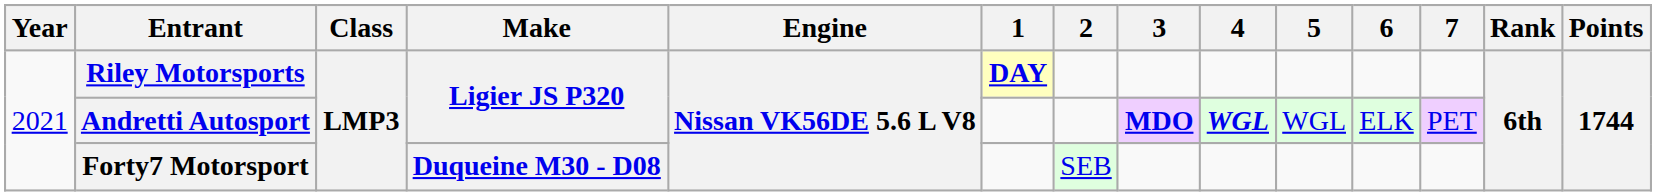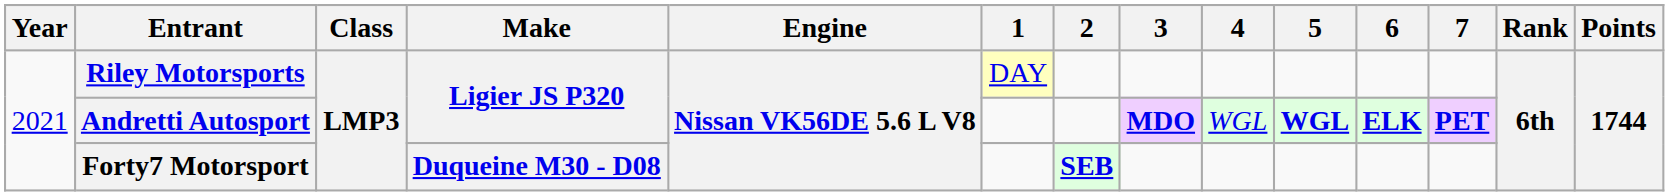(1018, 73) bold -> (1018, 73) normal
(1238, 119) bold -> (1238, 119) normal
(1314, 119) normal -> (1315, 119) bold
(1386, 119) normal -> (1392, 119) bold
(1452, 119) normal -> (1462, 119) bold
(1086, 165) normal -> (1087, 165) bold
